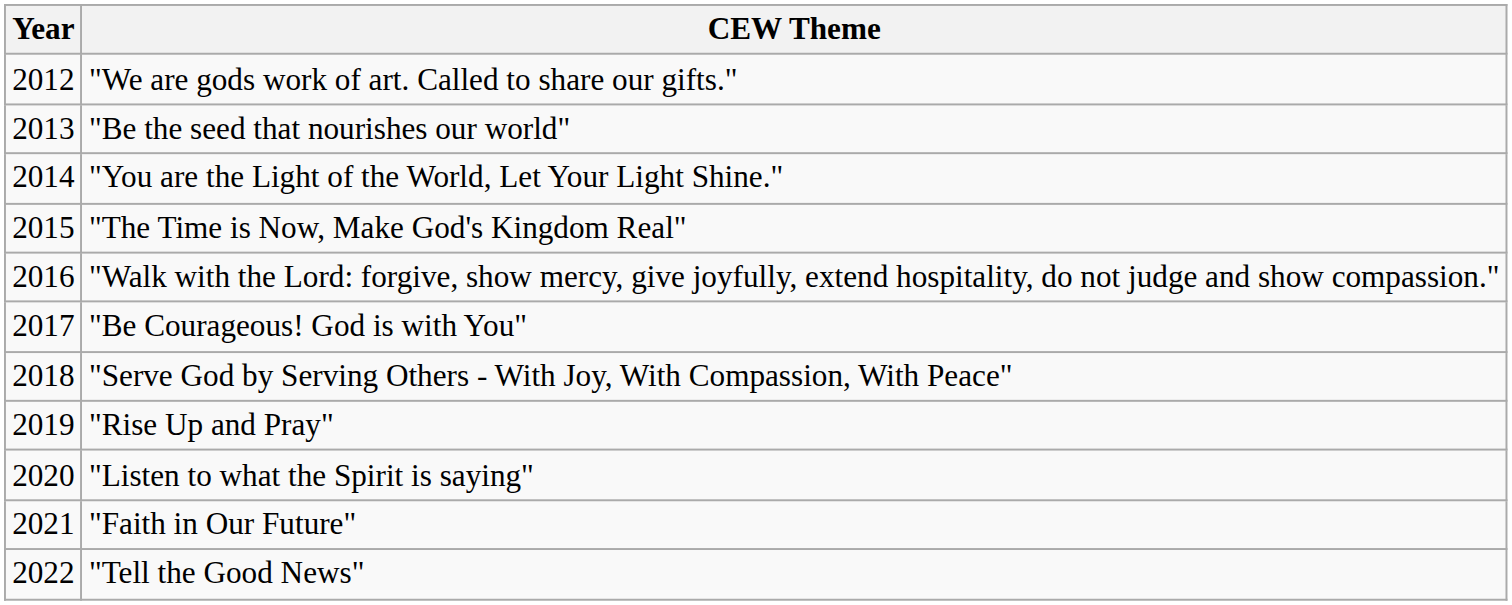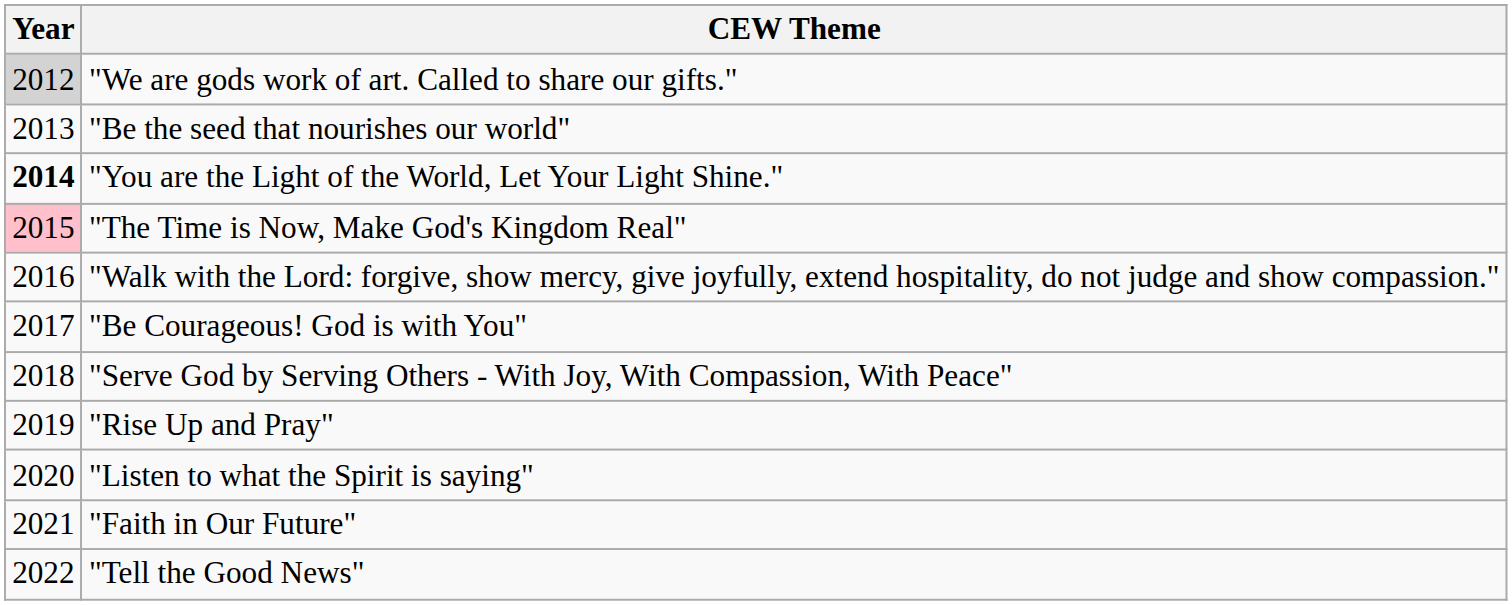(43, 78) no background -> (43, 78) lightgrey background
(43, 177) normal -> (43, 177) bold
(43, 227) no background -> (43, 227) pink background
